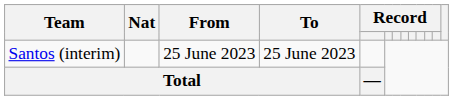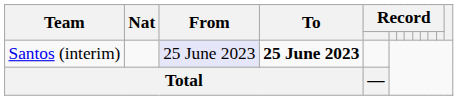(209, 53) no background -> (209, 53) lavender background
(309, 53) normal -> (311, 53) bold
